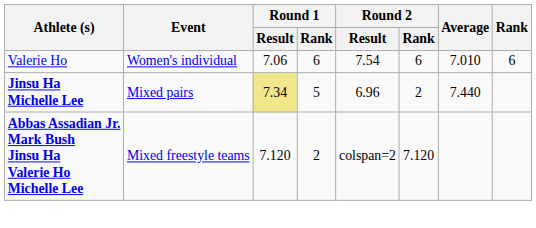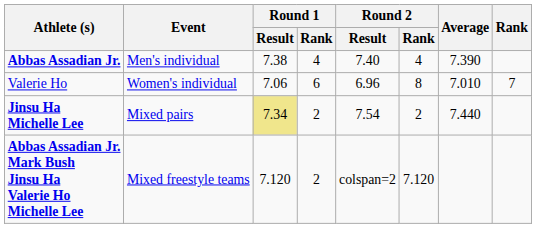+ row: (64, 61)
(367, 61) 7.54 -> (367, 84) 6.96
(419, 61) 6 -> (419, 84) 8
(512, 61) 6 -> (512, 84) 7
(316, 92) 5 -> (316, 115) 2
(367, 92) 6.96 -> (367, 115) 7.54
